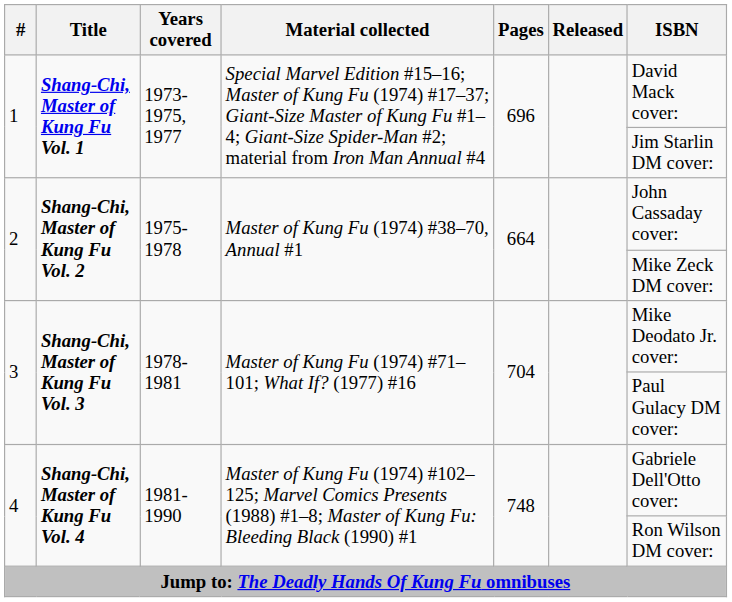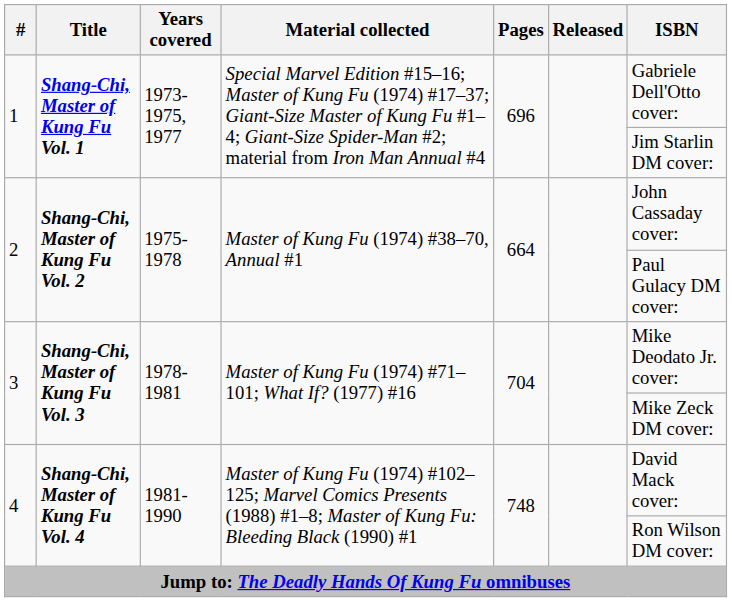(655, 91) David Mack cover: -> (666, 91) Gabriele Dell'Otto cover:
(673, 274) Mike Zeck DM cover: -> (676, 285) Paul Gulacy DM cover:
(676, 408) Paul Gulacy DM cover: -> (673, 418) Mike Zeck DM cover:
(666, 479) Gabriele Dell'Otto cover: -> (655, 479) David Mack cover:
